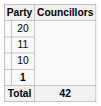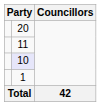(23, 61) no background -> (23, 61) lavender background
(23, 77) bold -> (23, 77) normal
